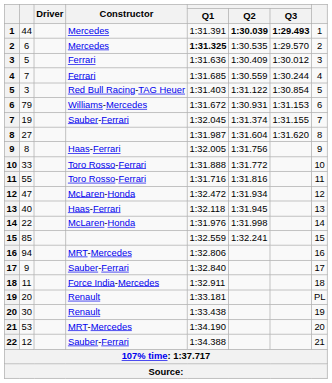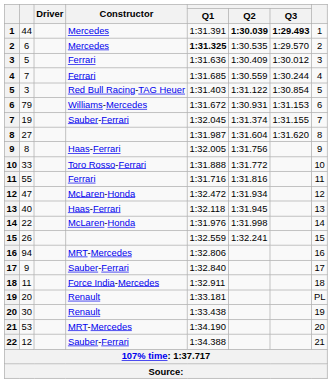(107, 178) Toro Rosso-Ferrari -> (82, 178) Ferrari
(27, 238) 85 -> (27, 238) 26
